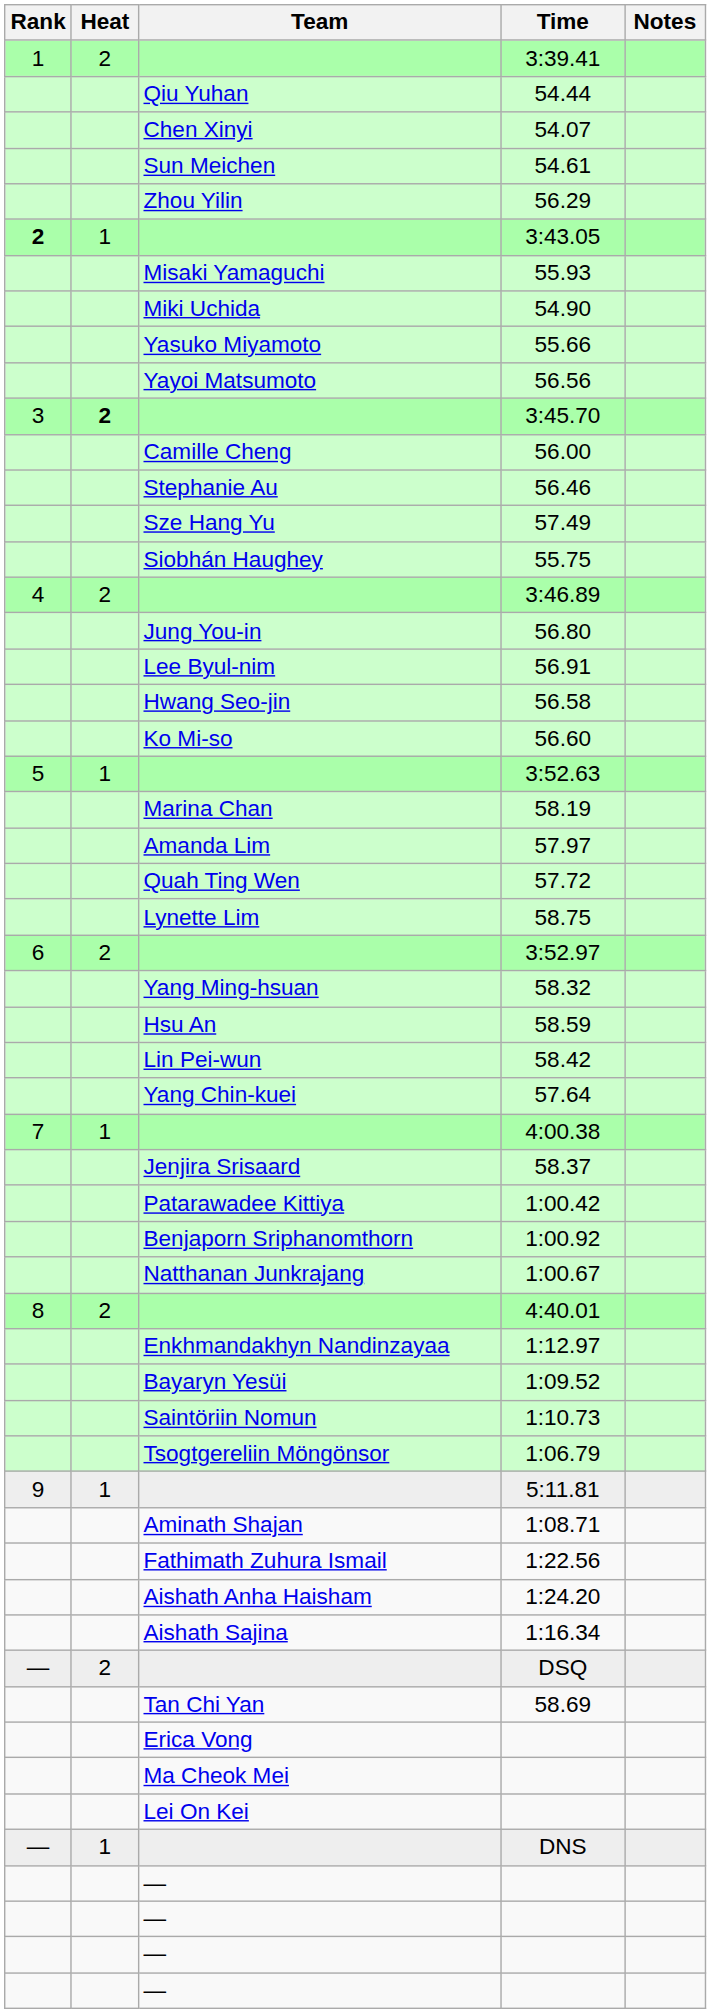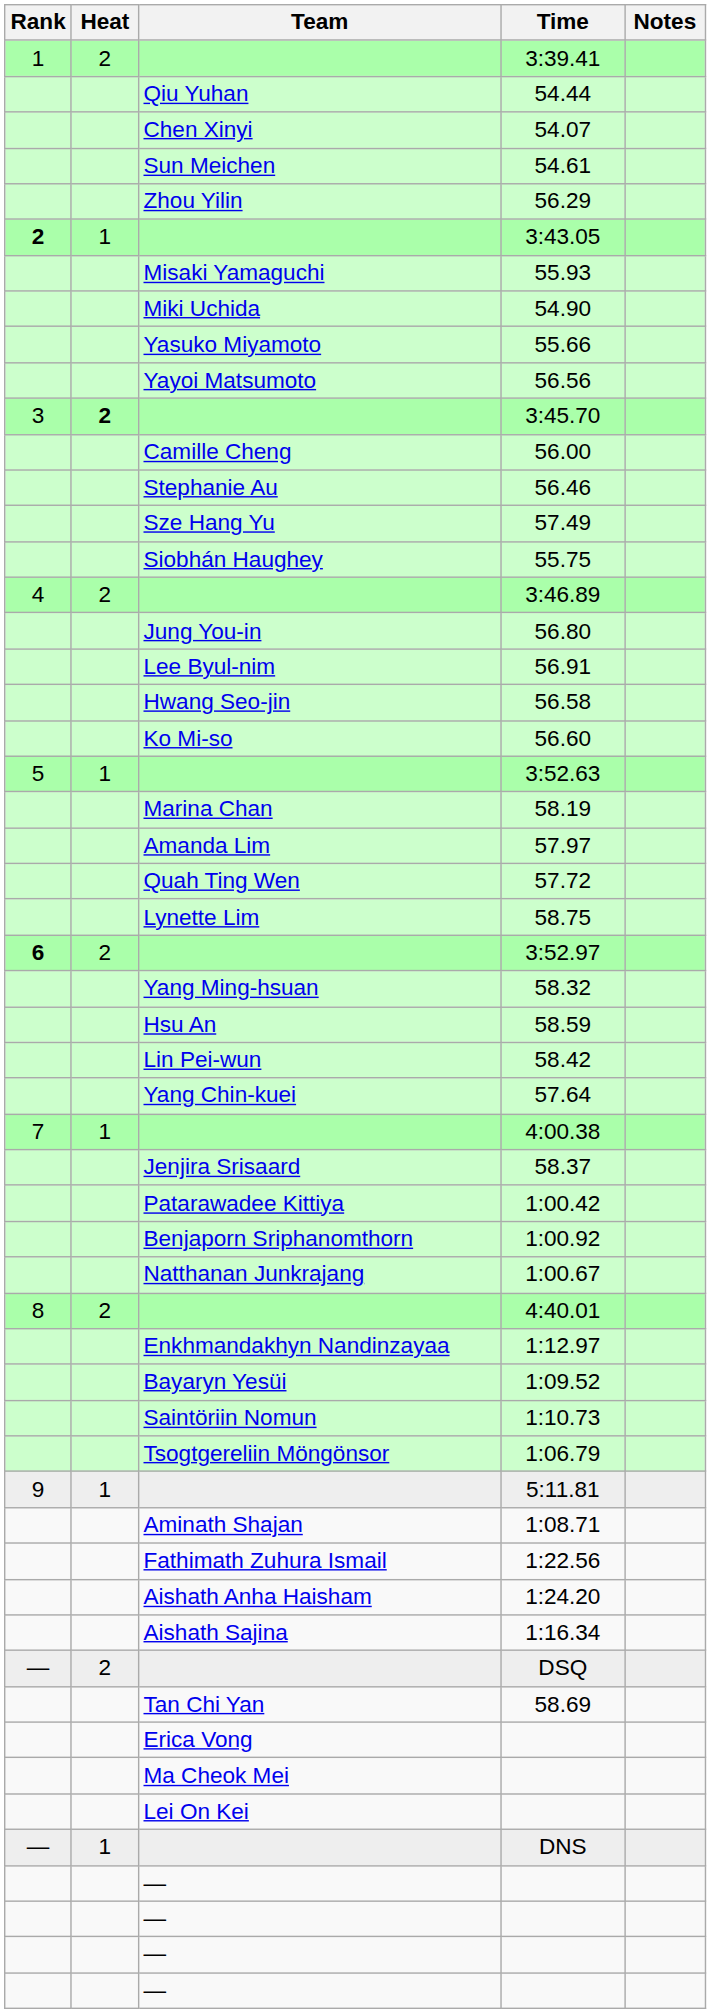(38, 952) normal -> (38, 952) bold
